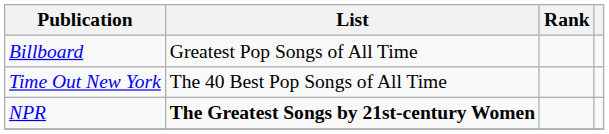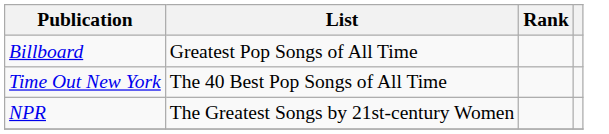(352, 112) bold -> (342, 112) normal
